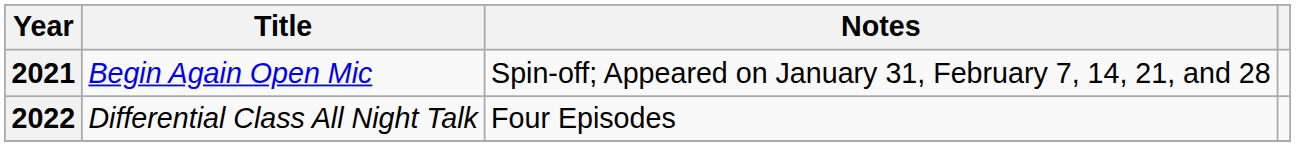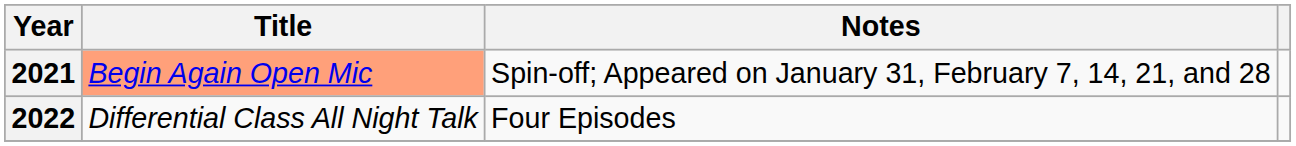(230, 72) no background -> (230, 72) lightsalmon background
